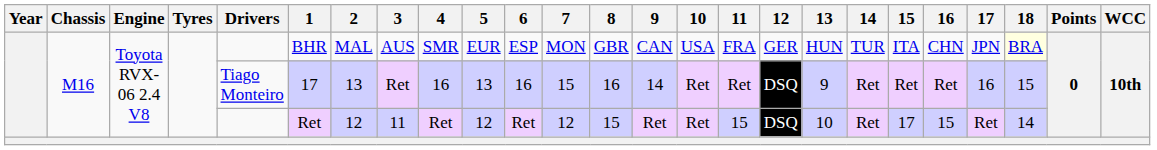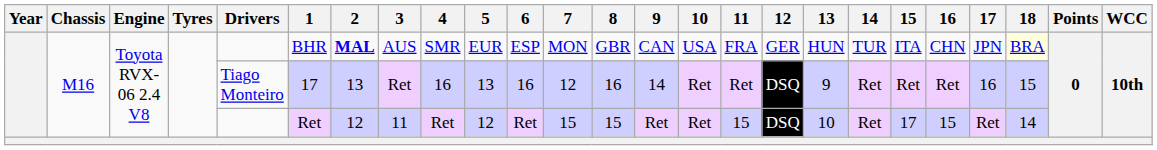(354, 46) normal -> (355, 46) bold
(566, 84) 15 -> (568, 84) 12
(566, 122) 12 -> (568, 122) 15
